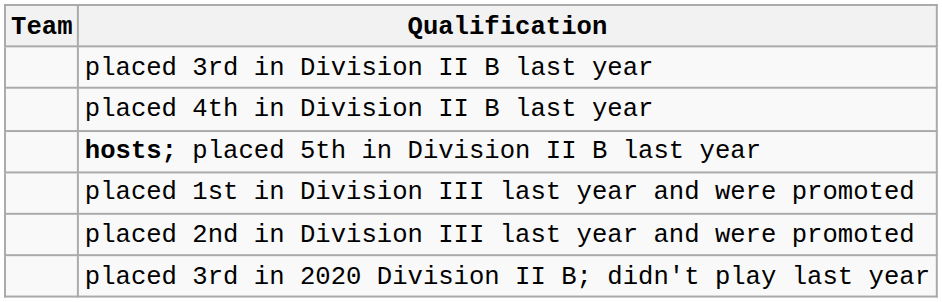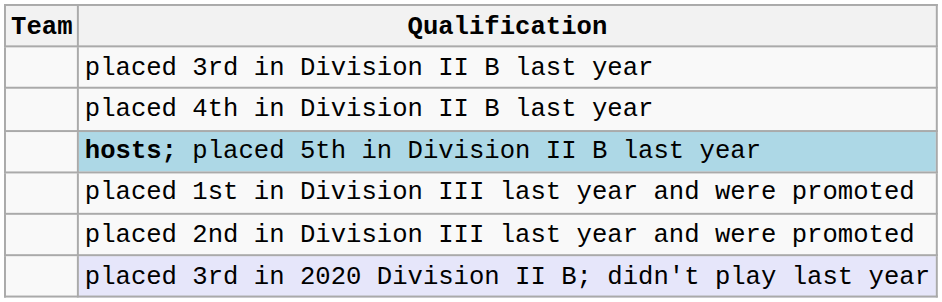(423, 151) no background -> (423, 151) lightblue background
(507, 276) no background -> (507, 276) lavender background
